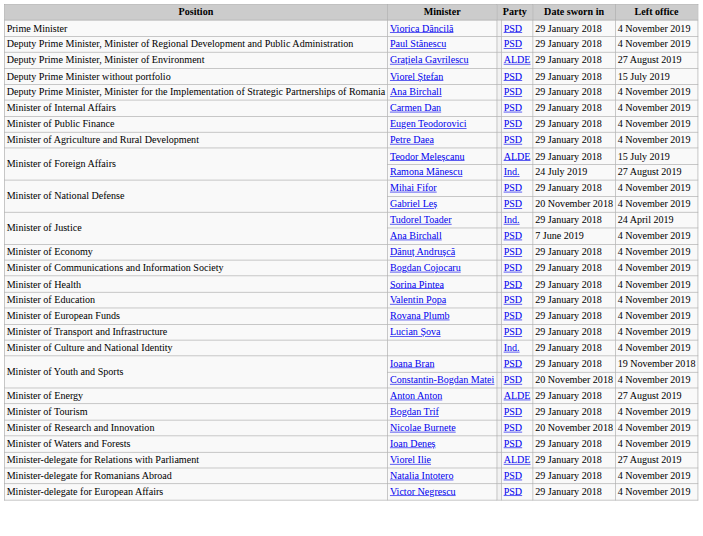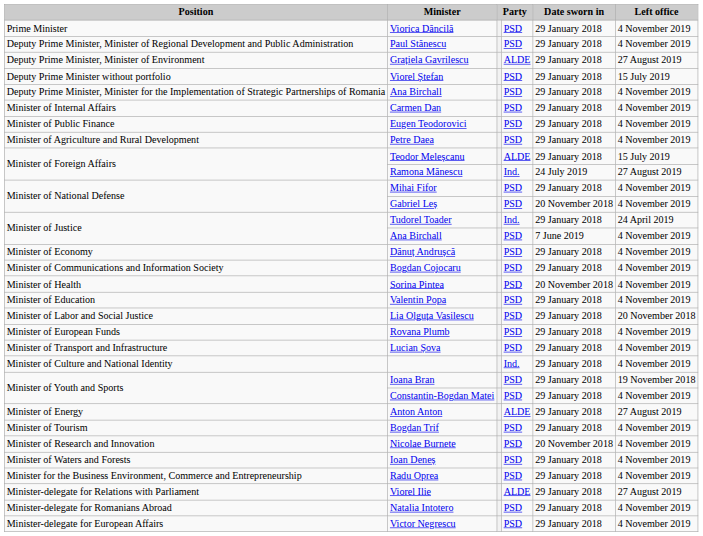(568, 284) 29 January 2018 -> (574, 284) 20 November 2018
+ row: (80, 316)
(574, 380) 20 November 2018 -> (568, 396) 29 January 2018
+ row: (154, 476)
